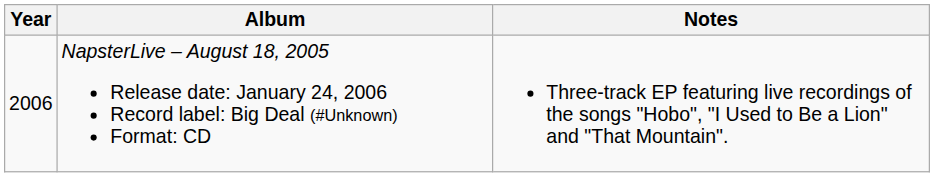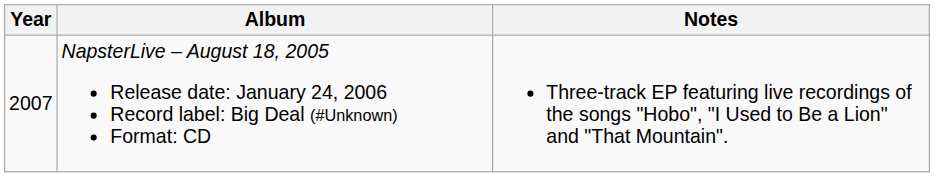(31, 103) 2006 -> (31, 103) 2007
